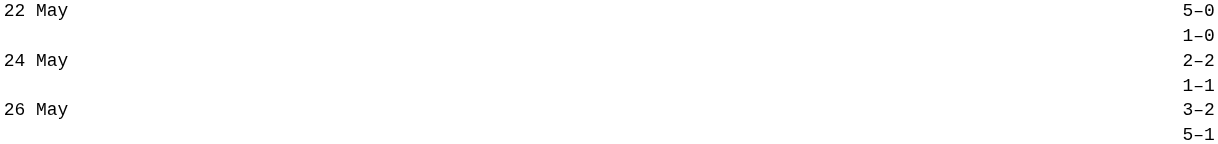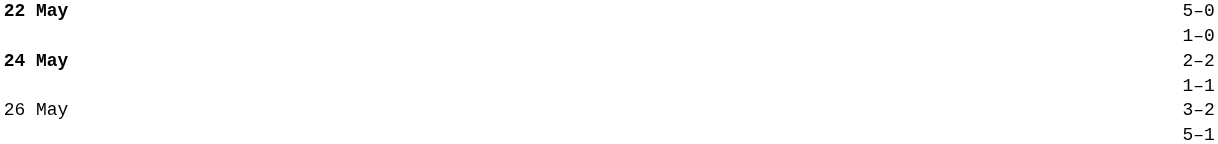(36, 11) normal -> (36, 11) bold
(36, 61) normal -> (36, 61) bold
